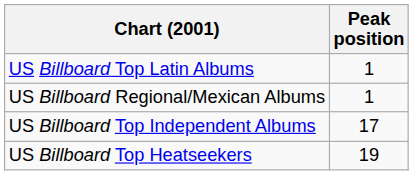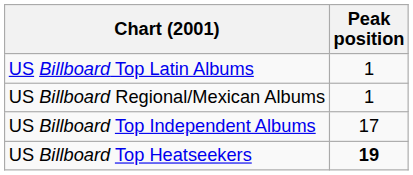(369, 155) normal -> (369, 155) bold
